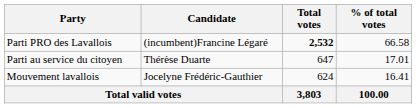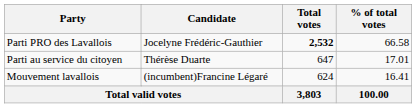(206, 42) (incumbent)Francine Légaré -> (203, 42) Jocelyne Frédéric-Gauthier
(203, 77) Jocelyne Frédéric-Gauthier -> (206, 77) (incumbent)Francine Légaré
